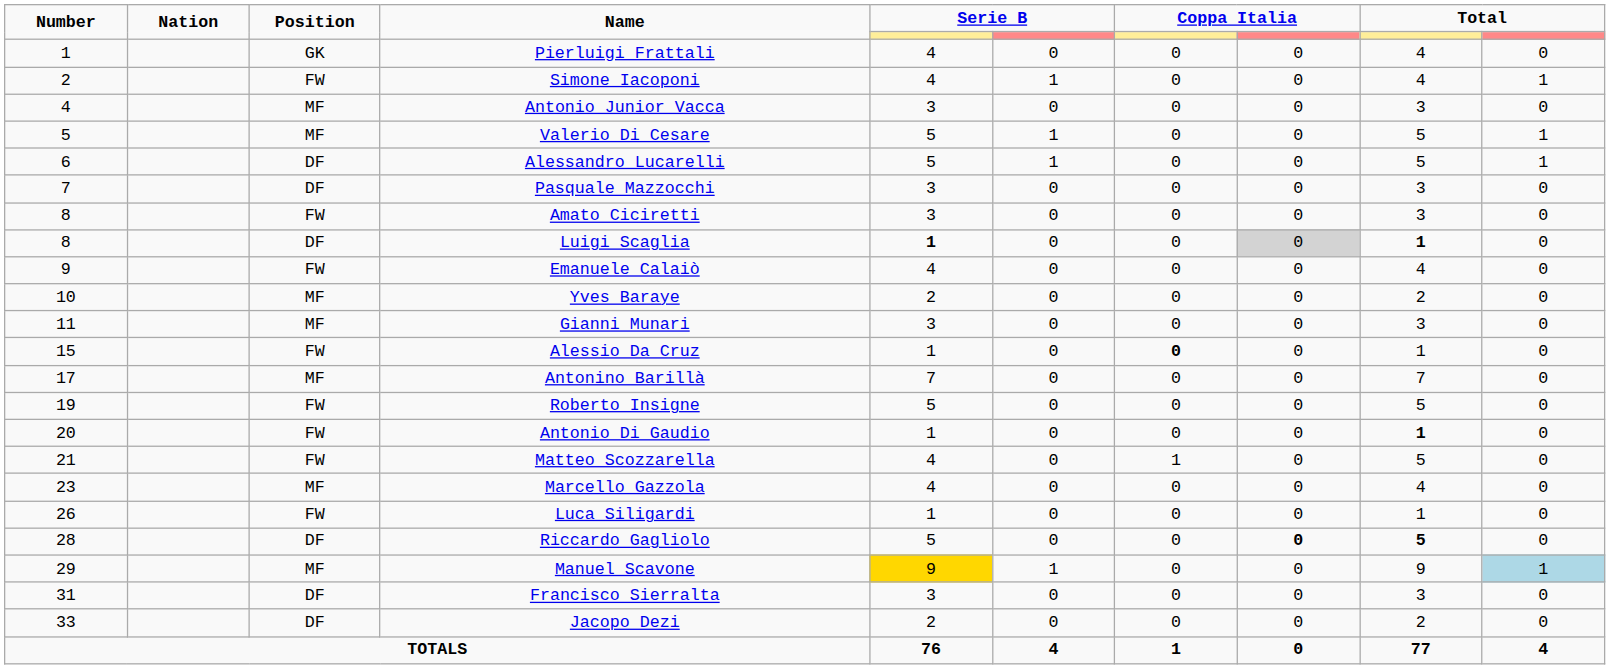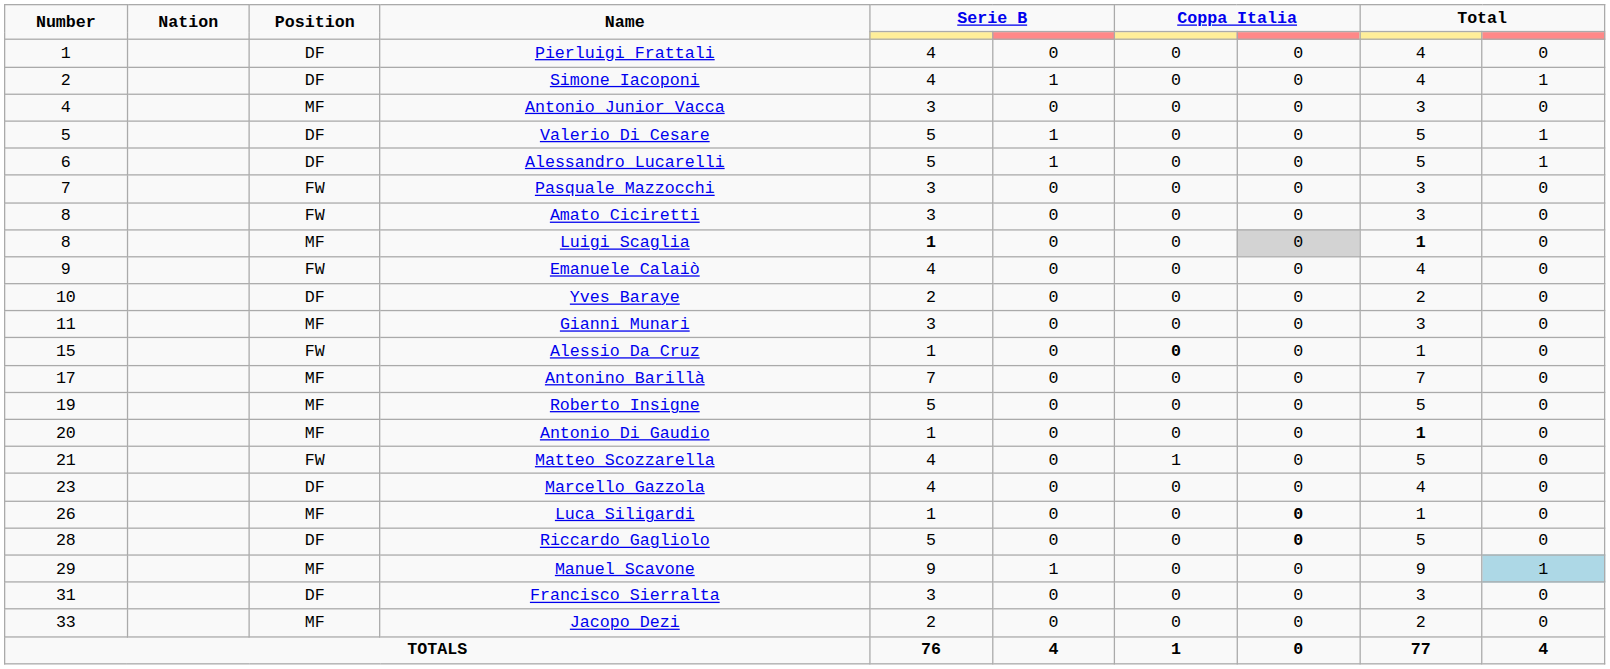(315, 53) GK -> (315, 53) DF
(315, 80) FW -> (315, 80) DF
(315, 135) MF -> (315, 135) DF
(315, 189) DF -> (315, 189) FW
(315, 243) DF -> (315, 243) MF
(315, 297) MF -> (315, 297) DF
(315, 406) FW -> (315, 406) MF
(315, 433) FW -> (315, 433) MF
(315, 487) MF -> (315, 487) DF
(315, 514) FW -> (315, 514) MF
(1298, 514) normal -> (1298, 514) bold
(1421, 541) bold -> (1421, 541) normal
(931, 569) gold background -> (931, 569) no background
(315, 623) DF -> (315, 623) MF
